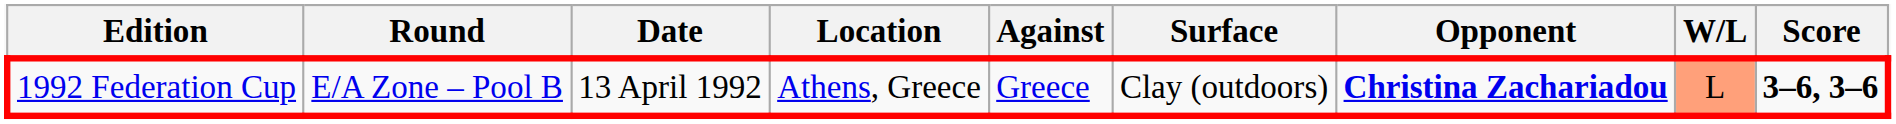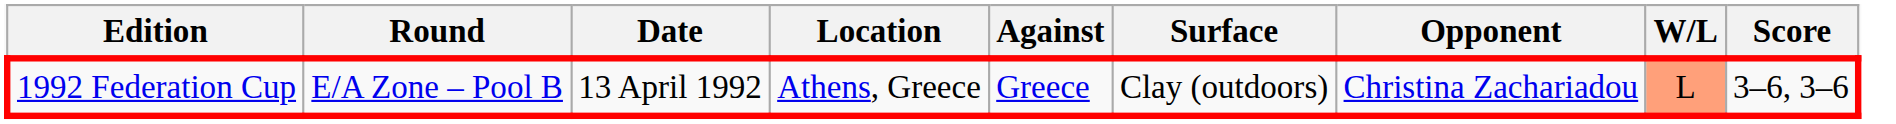(1506, 86) bold -> (1491, 86) normal
(1820, 86) bold -> (1791, 86) normal
